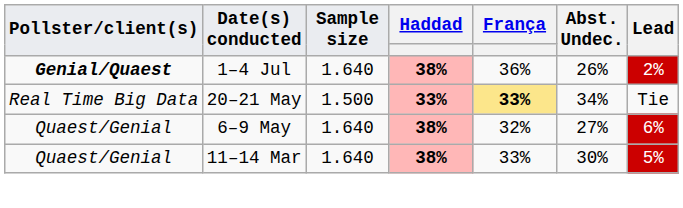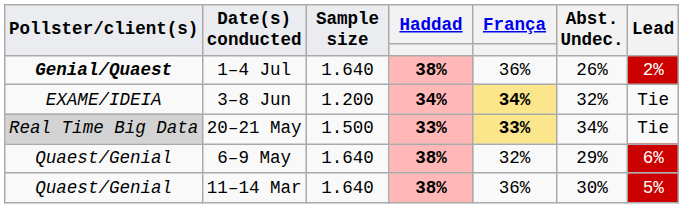+ row: (254, 99)
(104, 99) no background -> (104, 129) lightgrey background
(592, 129) 27% -> (592, 158) 29%
(514, 158) 33% -> (514, 188) 36%
